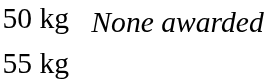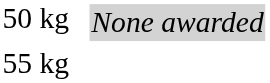(178, 22) no background -> (178, 22) lightgrey background
